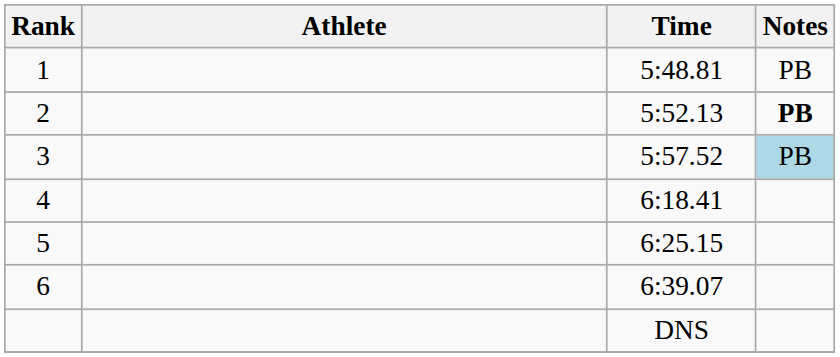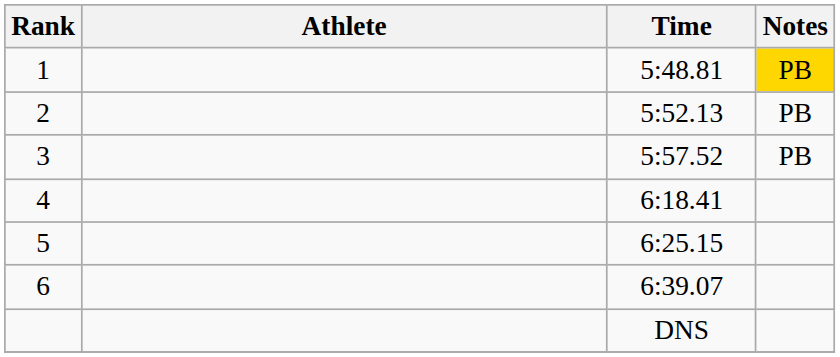(795, 69) no background -> (795, 69) gold background
(795, 112) bold -> (795, 112) normal
(795, 156) lightblue background -> (795, 156) no background
